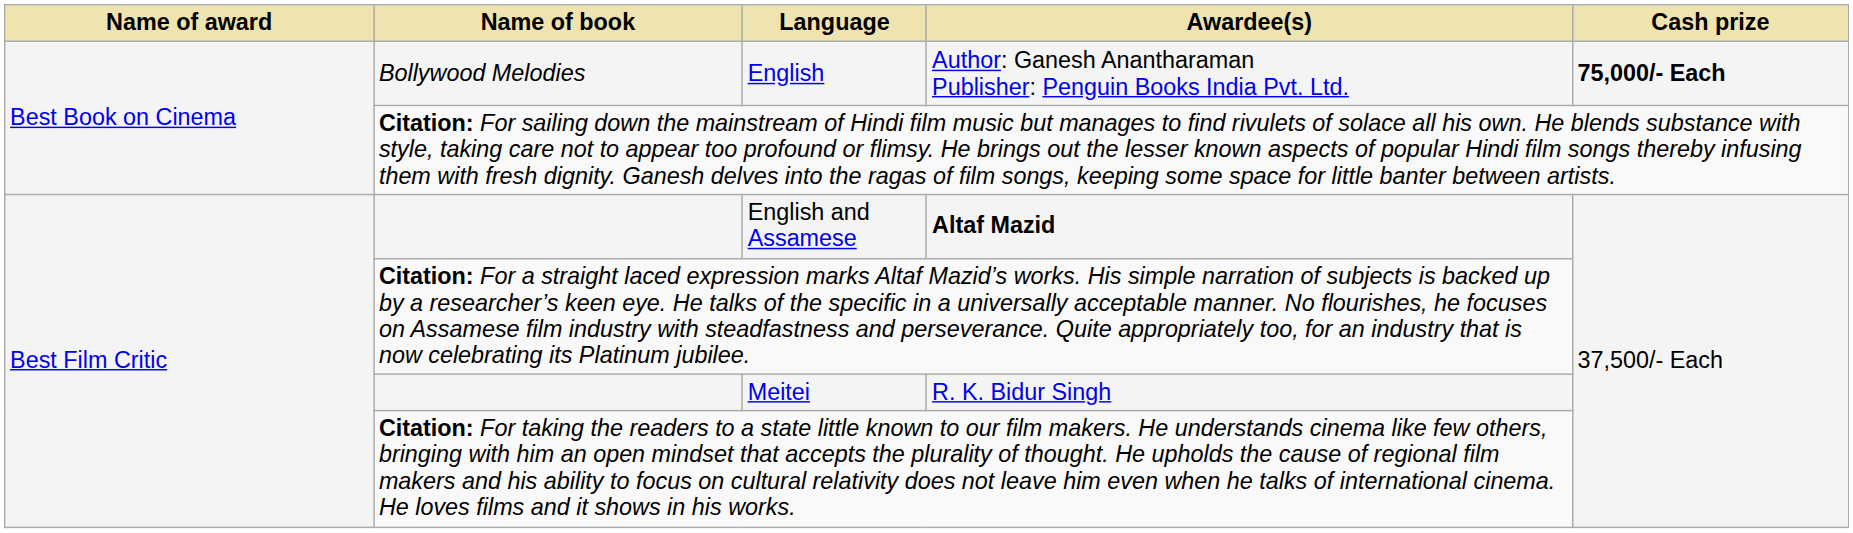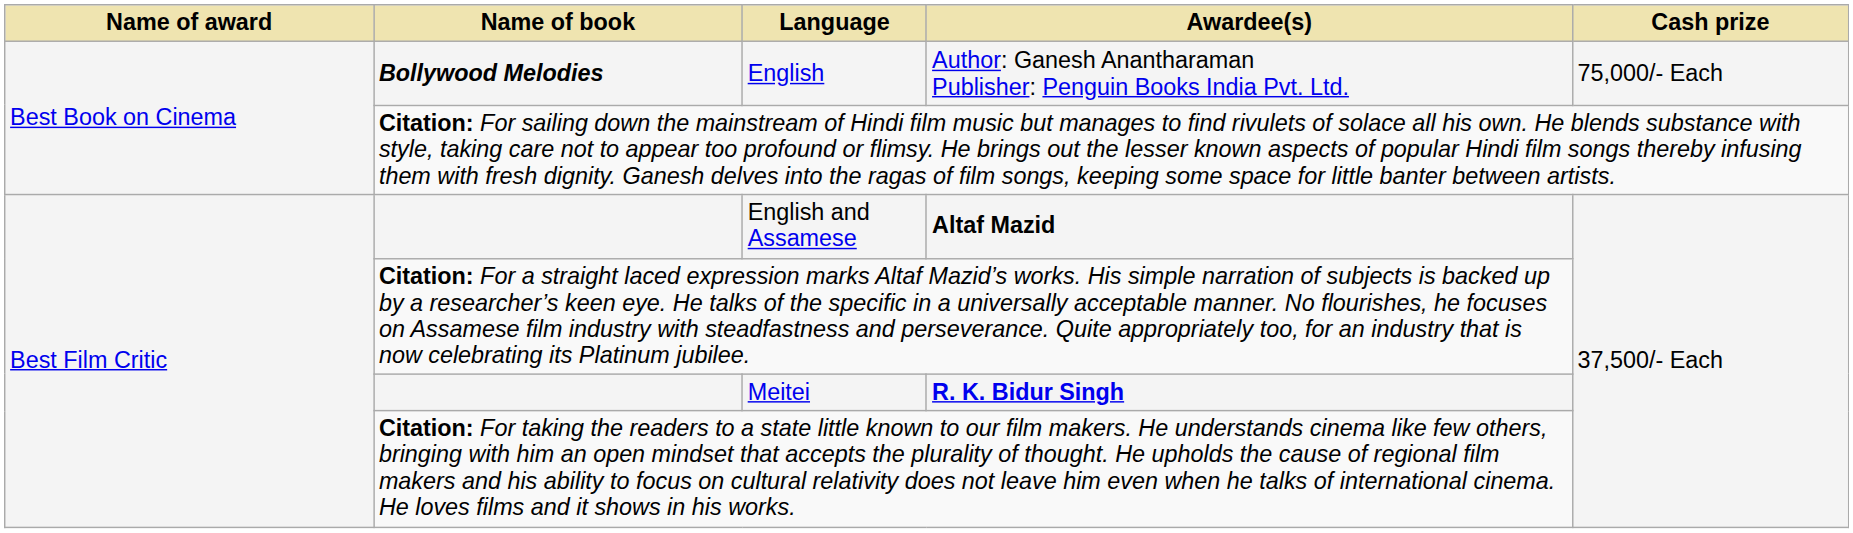(482, 73) normal -> (491, 73) bold
(1651, 73) bold -> (1650, 73) normal
(1022, 392) normal -> (1028, 392) bold
